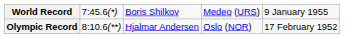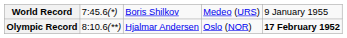(301, 27) normal -> (302, 27) bold
